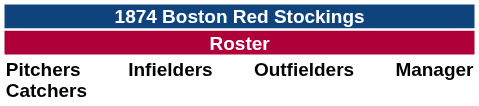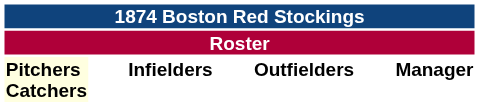(46, 80) no background -> (46, 80) lightyellow background
